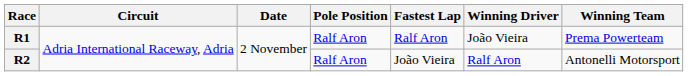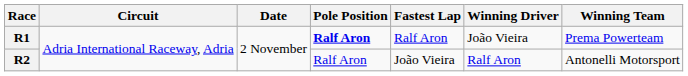(340, 37) normal -> (342, 37) bold
